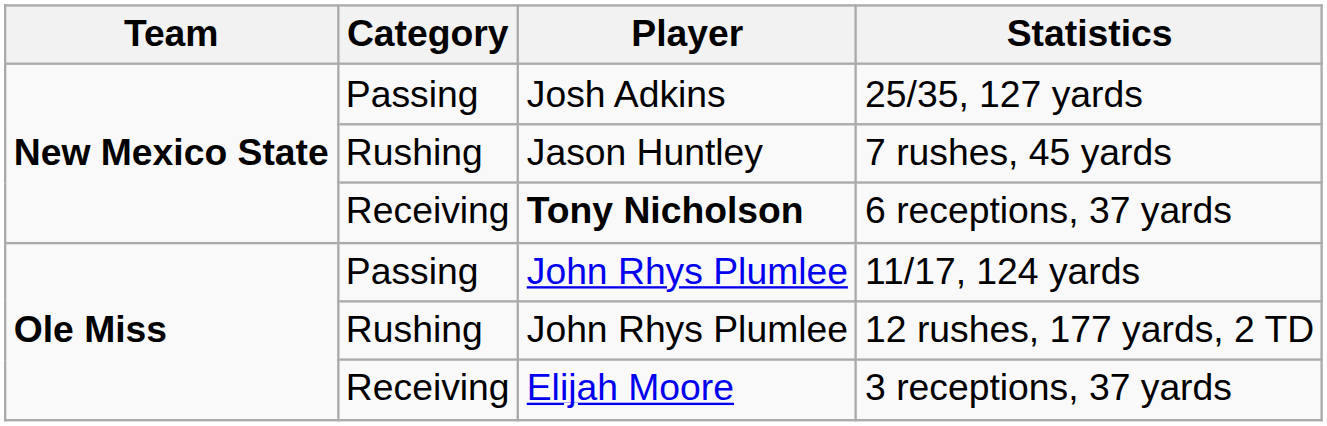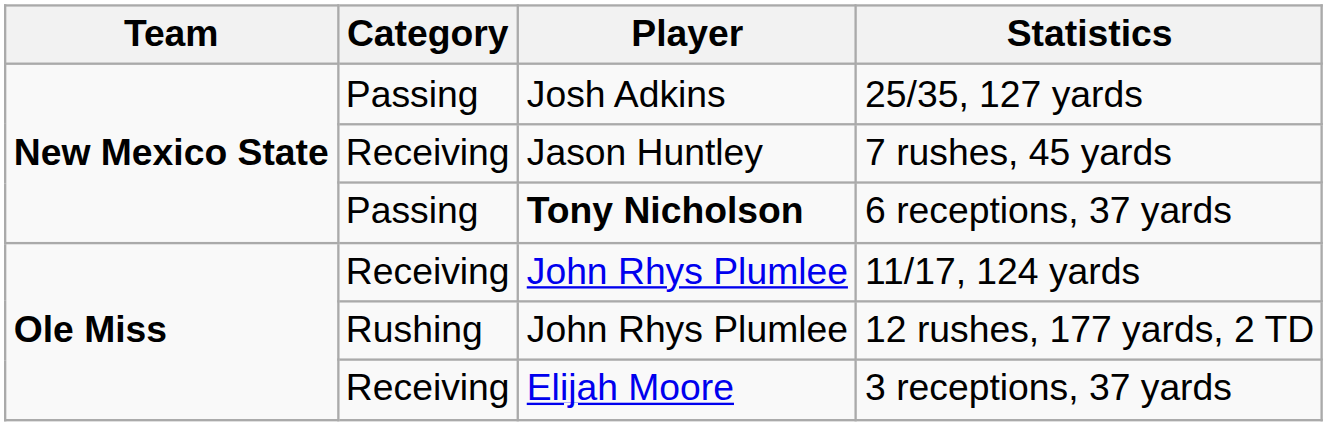(414, 152) Rushing -> (428, 152) Receiving
(428, 211) Receiving -> (412, 211) Passing
(412, 270) Passing -> (428, 270) Receiving
